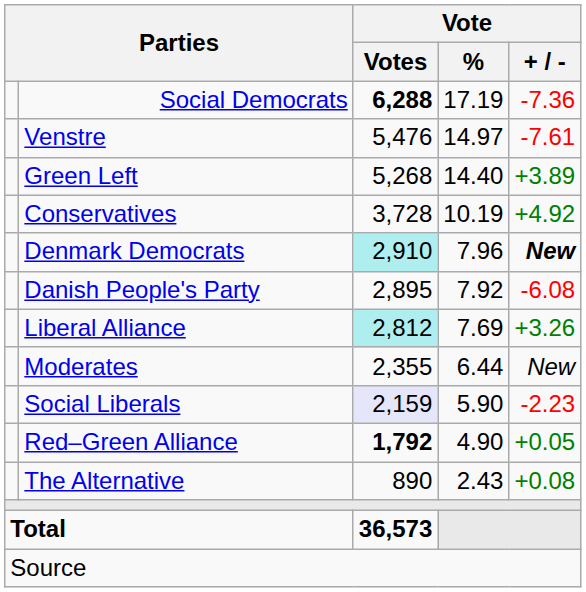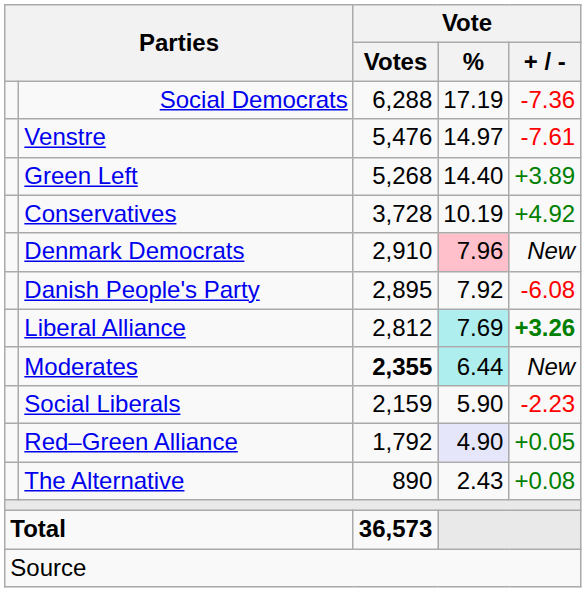(402, 99) bold -> (402, 99) normal
(402, 251) paleturquoise background -> (402, 251) no background
(480, 251) no background -> (480, 251) pink background
(550, 251) bold -> (551, 251) normal
(402, 328) paleturquoise background -> (402, 328) no background
(480, 328) no background -> (480, 328) paleturquoise background
(545, 328) normal -> (545, 328) bold
(402, 366) normal -> (402, 366) bold
(480, 366) no background -> (480, 366) paleturquoise background
(402, 404) lavender background -> (402, 404) no background
(402, 442) bold -> (402, 442) normal
(480, 442) no background -> (480, 442) lavender background
